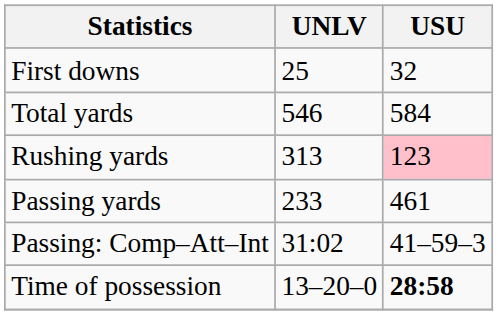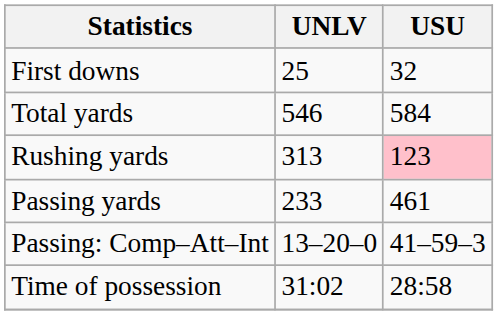(313, 243) 31:02 -> (329, 243) 13–20–0
(329, 286) 13–20–0 -> (313, 286) 31:02
(422, 286) bold -> (421, 286) normal
